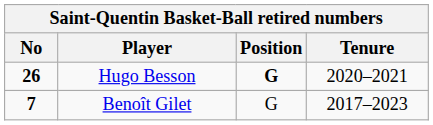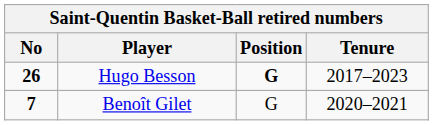(367, 76) 2020–2021 -> (367, 76) 2017–2023
(367, 104) 2017–2023 -> (367, 104) 2020–2021
